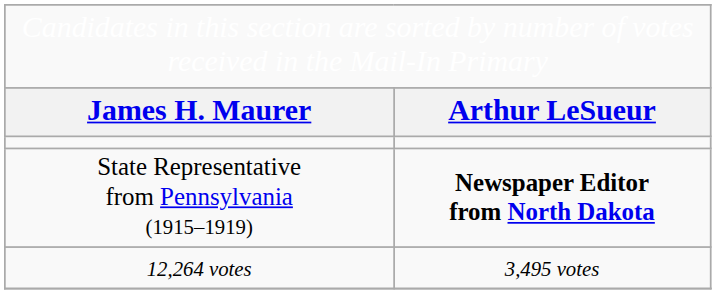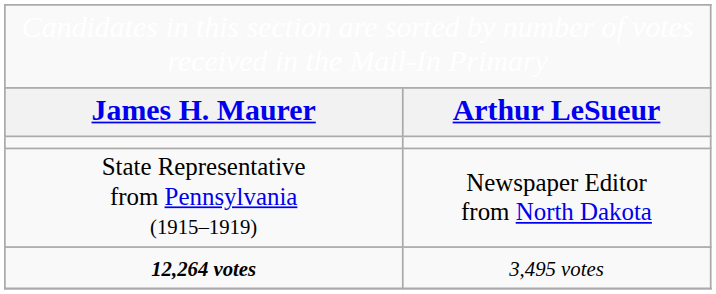(552, 197) bold -> (556, 197) normal
(199, 268) normal -> (204, 268) bold
